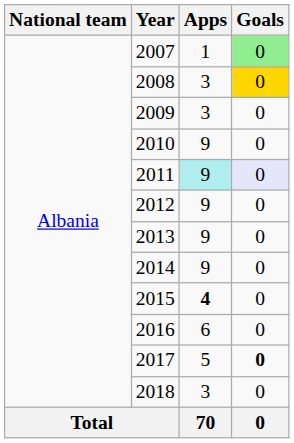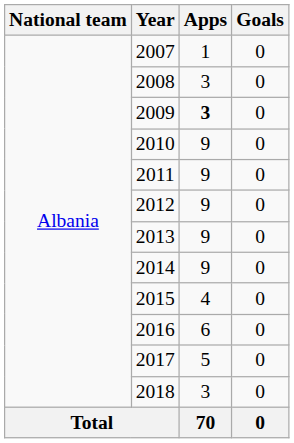(260, 50) lightgreen background -> (260, 50) no background
(260, 81) gold background -> (260, 81) no background
(205, 112) normal -> (205, 112) bold
(205, 174) paleturquoise background -> (205, 174) no background
(260, 174) lavender background -> (260, 174) no background
(205, 298) bold -> (205, 298) normal
(260, 360) bold -> (260, 360) normal
